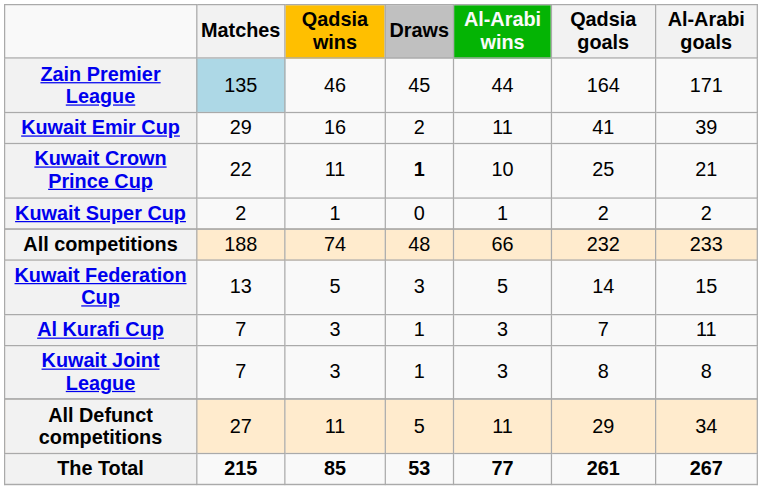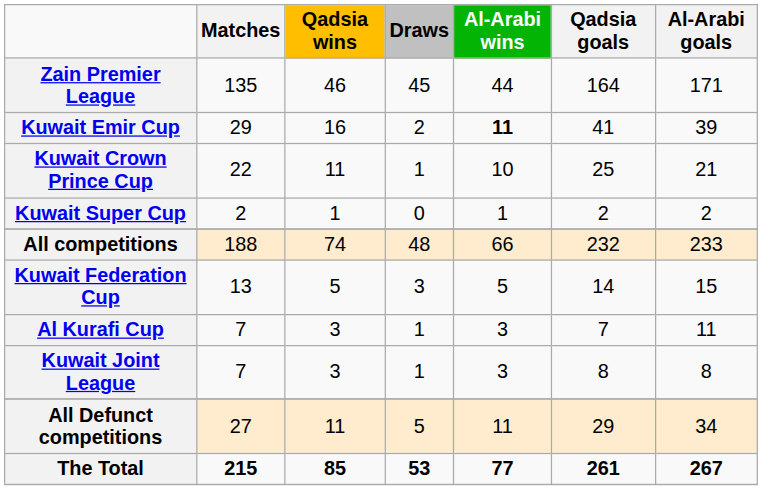(241, 85) lightblue background -> (241, 85) no background
(502, 127) normal -> (502, 127) bold
(419, 170) bold -> (419, 170) normal
